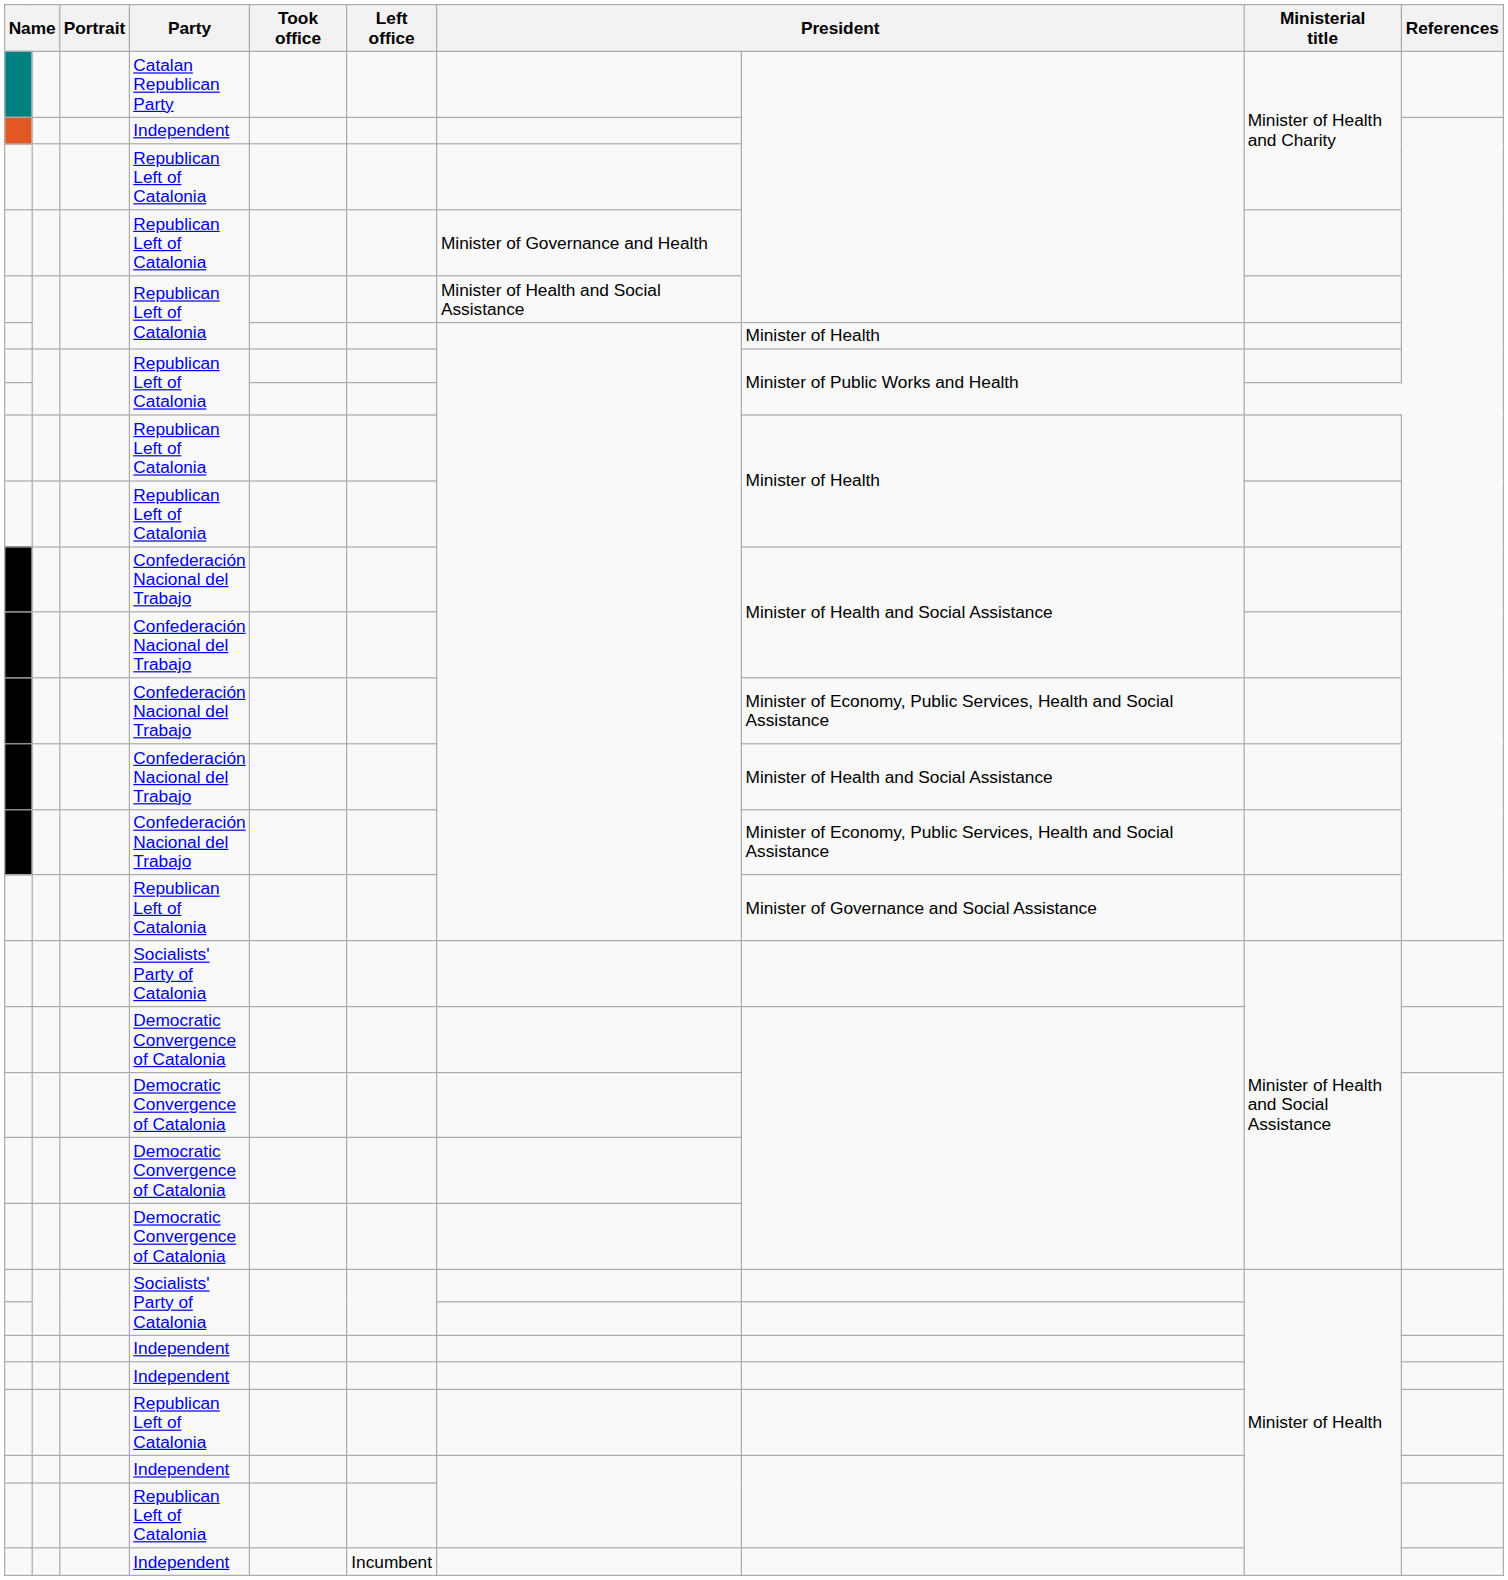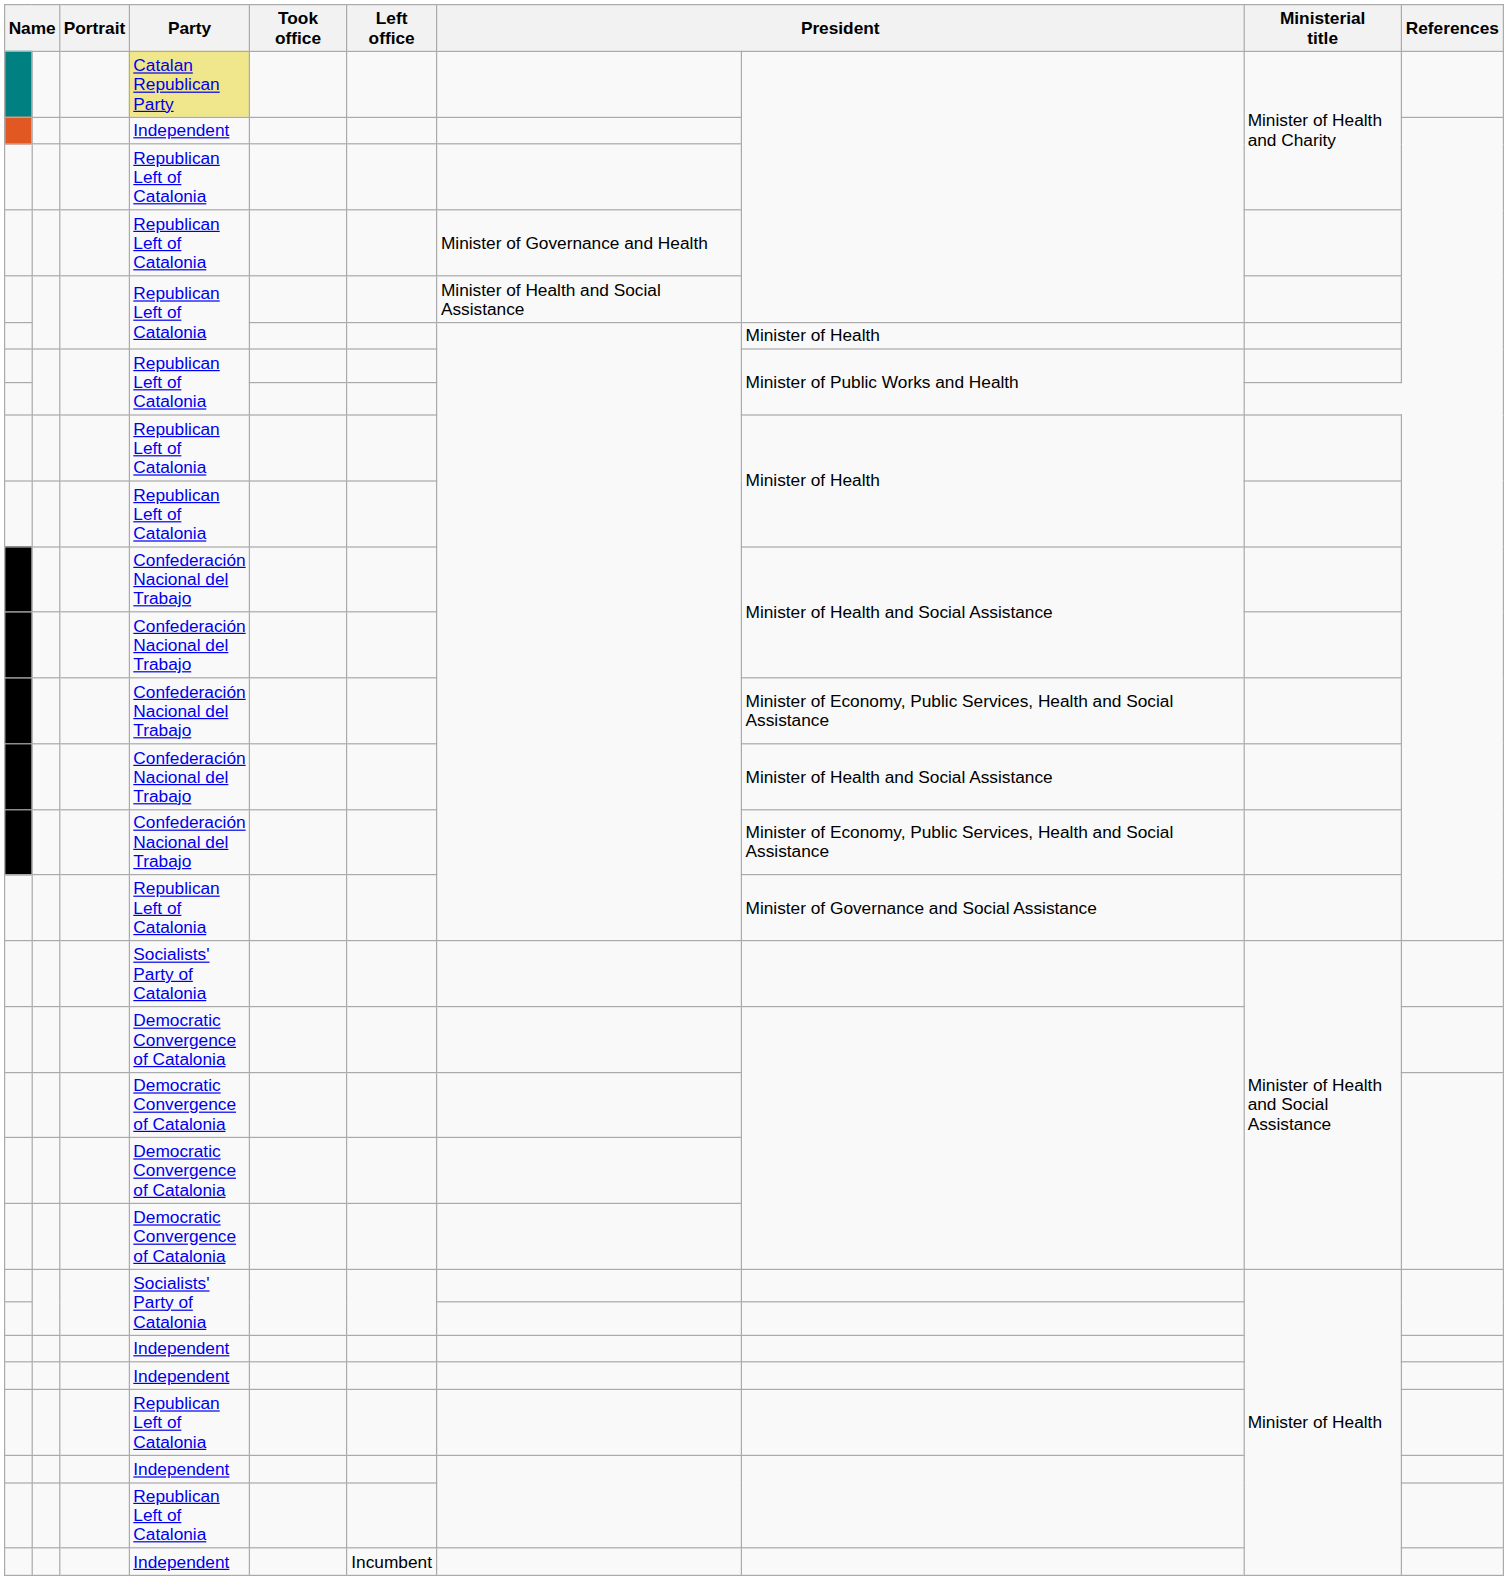(177, 84) no background -> (177, 84) khaki background
